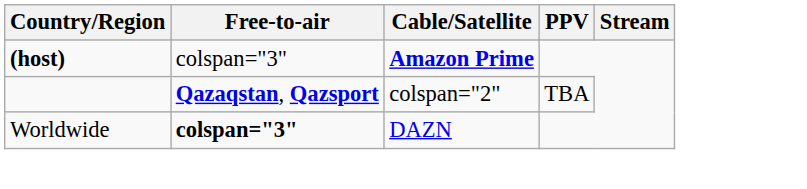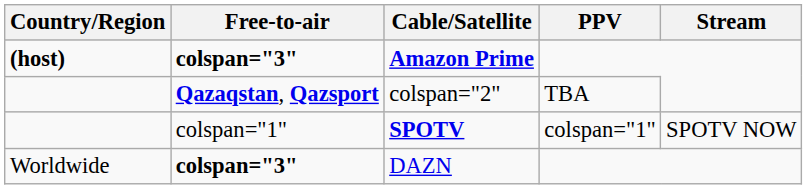(231, 58) normal -> (237, 58) bold
+ row: (427, 129)
